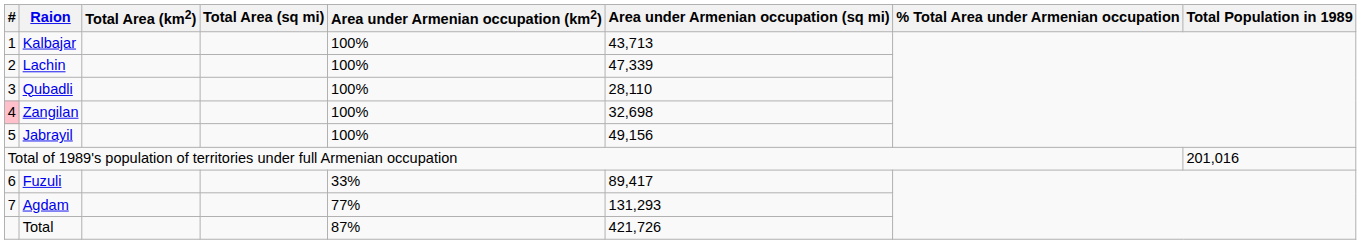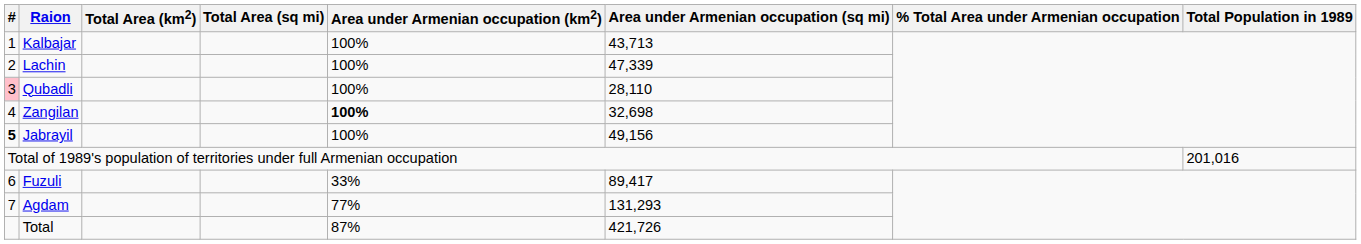(12, 89) no background -> (12, 89) pink background
(12, 112) pink background -> (12, 112) no background
(350, 112) normal -> (350, 112) bold
(12, 135) normal -> (12, 135) bold
